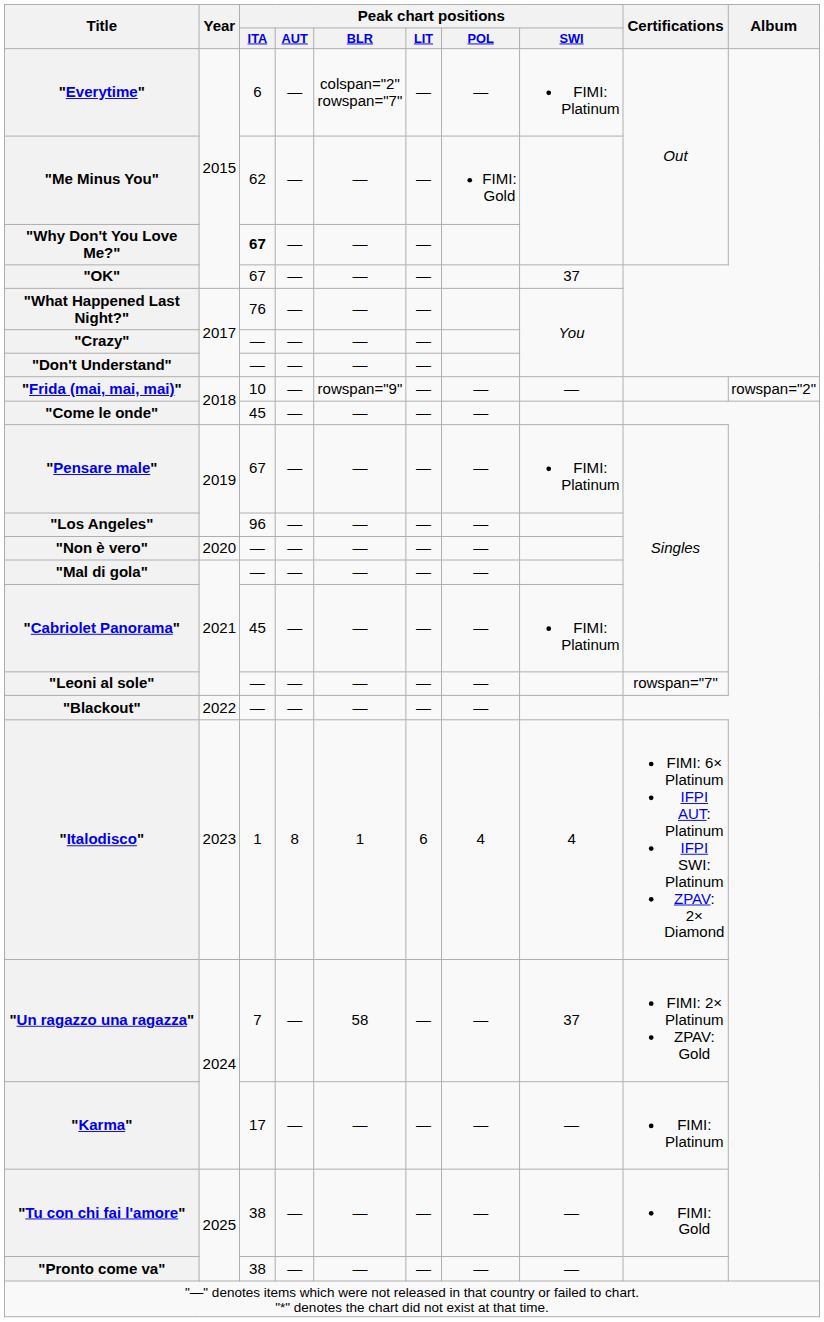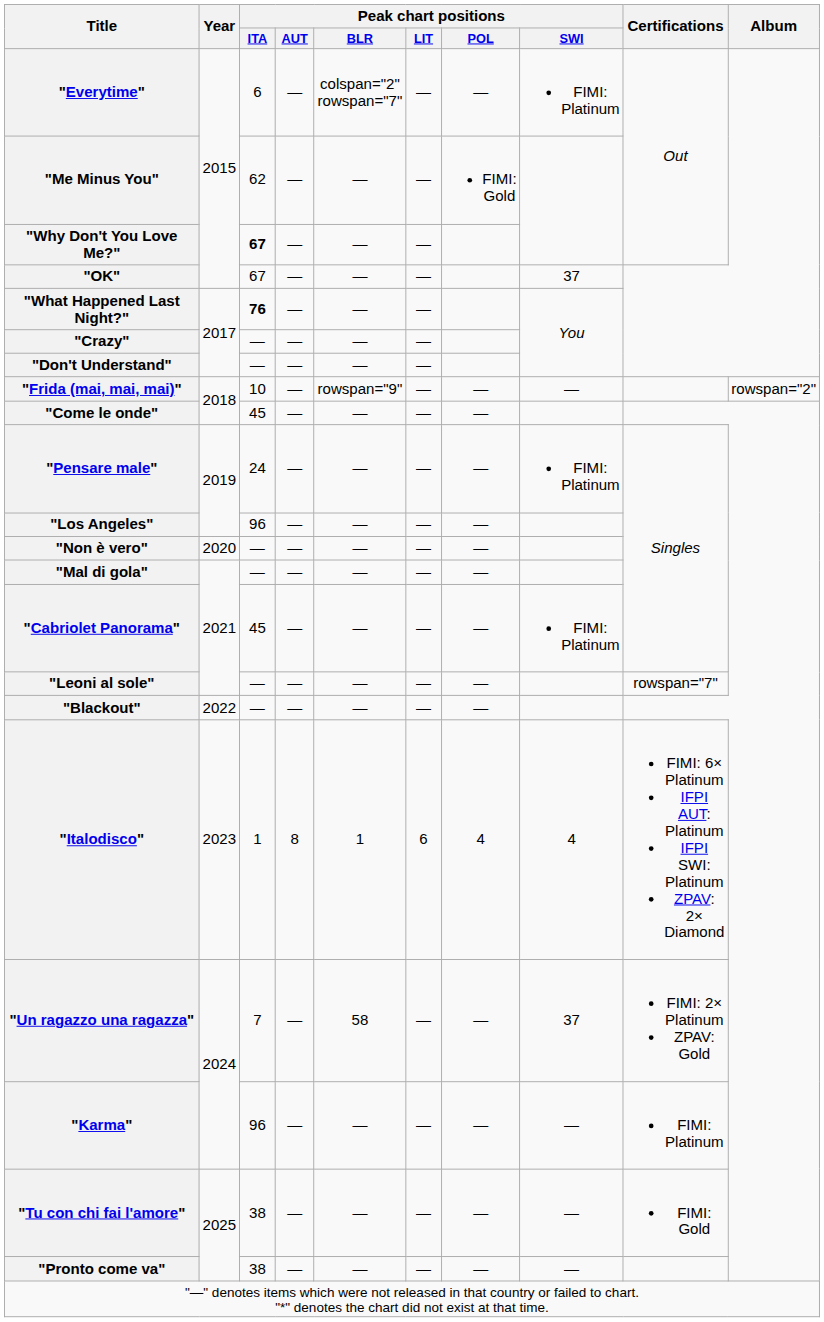(257, 309) normal -> (257, 309) bold
(257, 468) 67 -> (257, 468) 24
(257, 1125) 17 -> (257, 1125) 96
